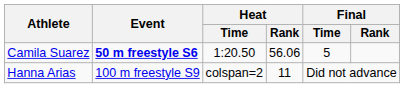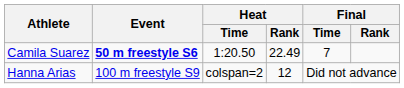(285, 53) 56.06 -> (285, 53) 22.49
(327, 53) 5 -> (327, 53) 7
(285, 73) 11 -> (285, 73) 12
